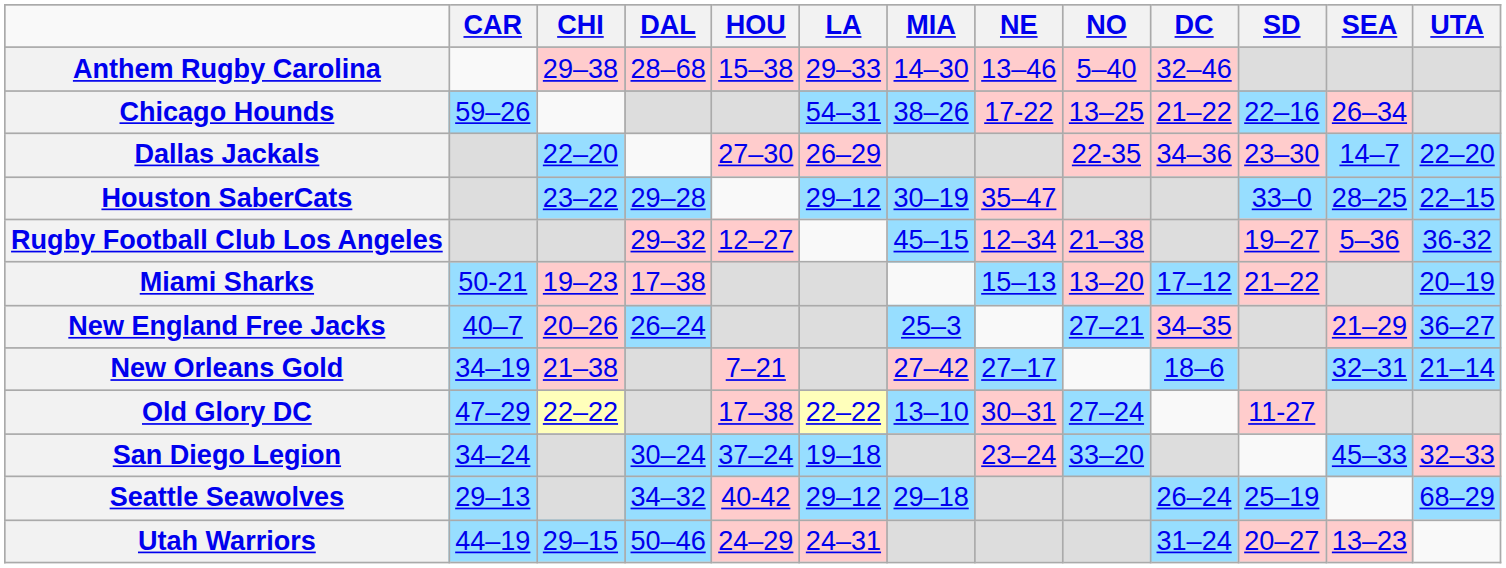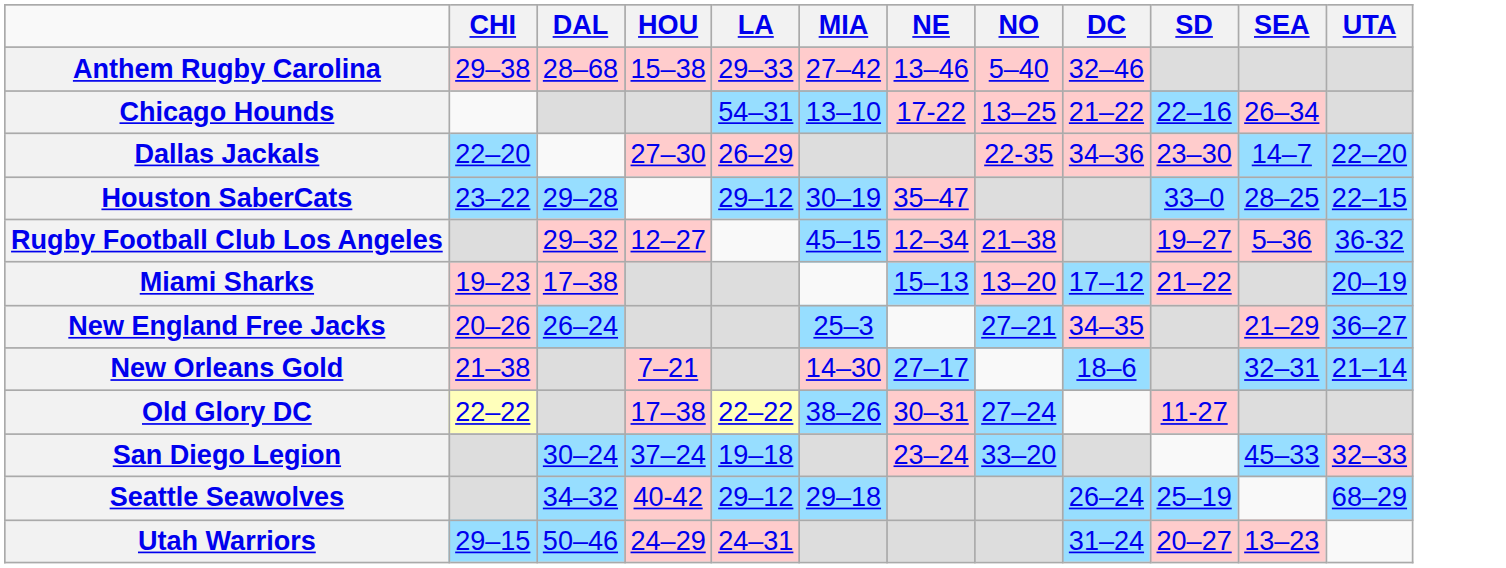- column: (493, 25)
(931, 68) 14–30 -> (843, 68) 27–42
(931, 111) 38–26 -> (843, 111) 13–10
(931, 369) 27–42 -> (843, 369) 14–30
(931, 411) 13–10 -> (843, 411) 38–26
